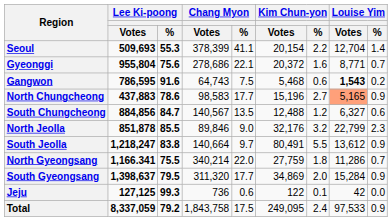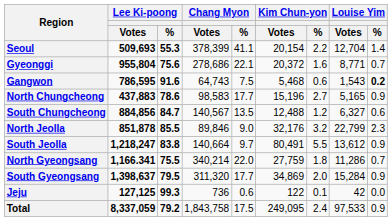(352, 81) bold -> (352, 81) normal
(378, 81) normal -> (378, 81) bold
(352, 97) lightsalmon background -> (352, 97) no background
